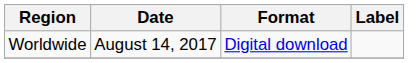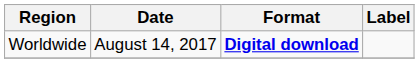(286, 44) normal -> (292, 44) bold
